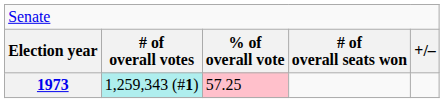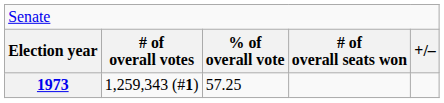(152, 85) paleturquoise background -> (152, 85) no background
(224, 85) pink background -> (224, 85) no background
